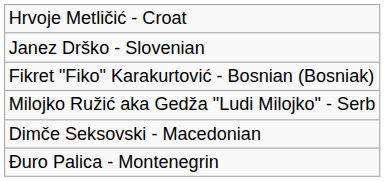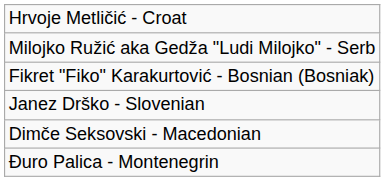(107, 47) Janez Drško - Slovenian -> (192, 47) Milojko Ružić aka Gedža "Ludi Milojko" - Serb
(192, 104) Milojko Ružić aka Gedža "Ludi Milojko" - Serb -> (107, 104) Janez Drško - Slovenian
